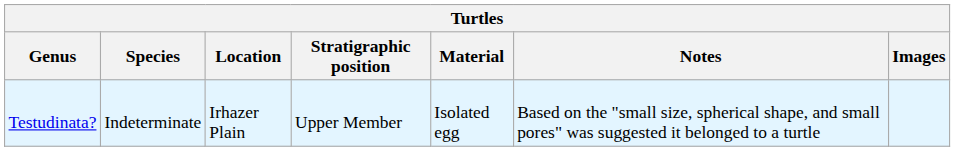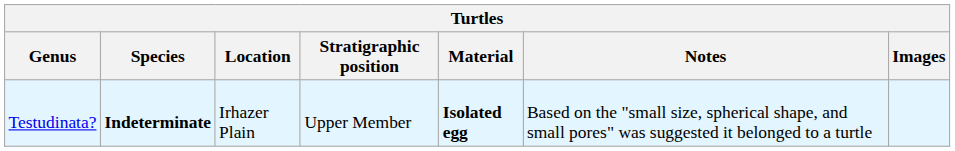(153, 122) normal -> (158, 122) bold
(462, 122) normal -> (472, 122) bold
